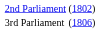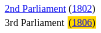(82, 22) no background -> (82, 22) gold background
